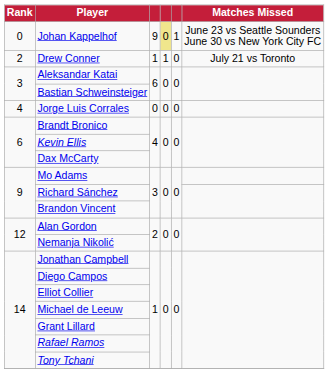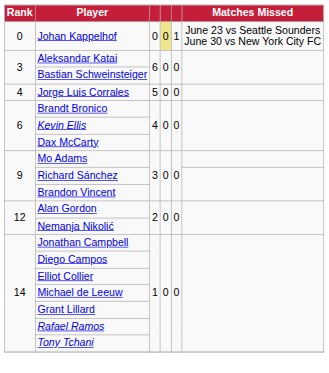(155, 36) 9 -> (155, 36) 0
- row: (69, 58)
(155, 109) 0 -> (155, 92) 5
